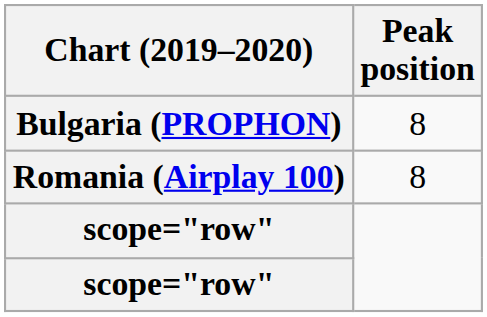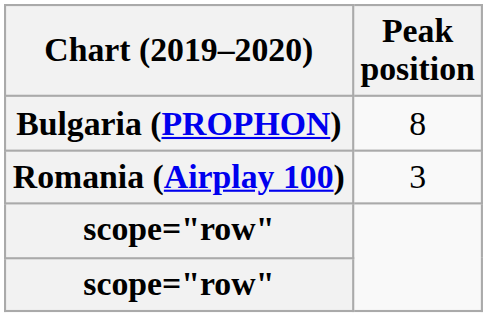(418, 176) 8 -> (418, 176) 3
